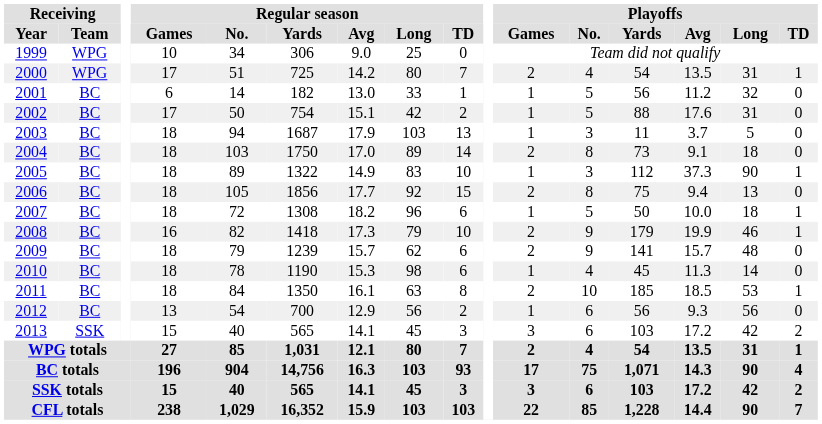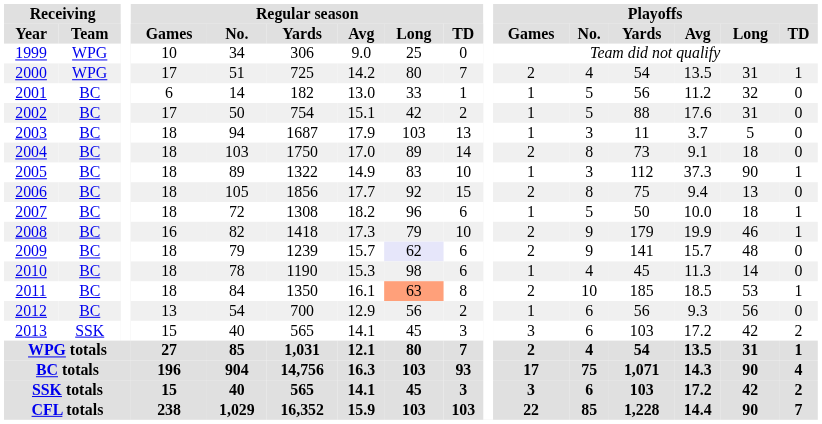(414, 251) no background -> (414, 251) lavender background
(414, 291) no background -> (414, 291) lightsalmon background
